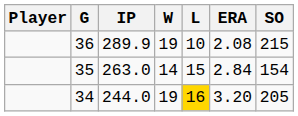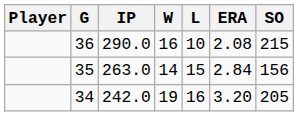(126, 44) 289.9 -> (126, 44) 290.0
(168, 44) 19 -> (168, 44) 16
(274, 71) 154 -> (274, 71) 156
(126, 97) 244.0 -> (126, 97) 242.0
(195, 97) gold background -> (195, 97) no background
